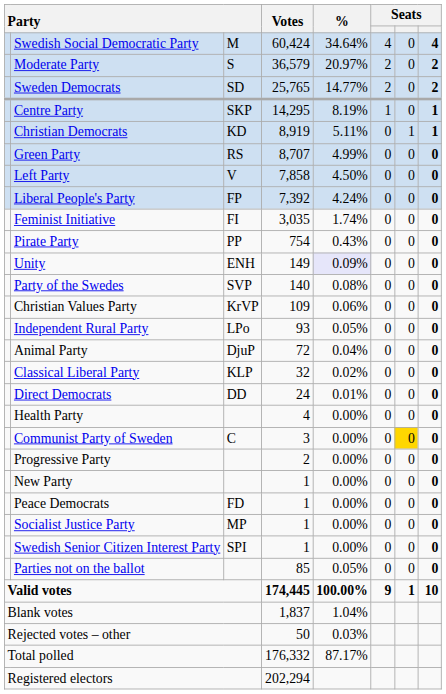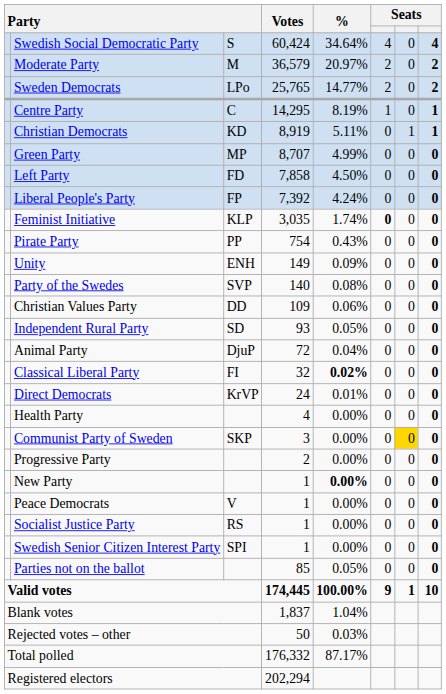(233, 43) M -> (230, 43) S
(230, 65) S -> (233, 65) M
(235, 87) SD -> (238, 87) LPo
(239, 110) SKP -> (231, 110) C
(235, 154) RS -> (237, 154) MP
(232, 176) V -> (235, 176) FD
(233, 219) FI -> (240, 219) KLP
(388, 219) normal -> (388, 219) bold
(350, 263) lavender background -> (350, 263) no background
(243, 307) KrVP -> (237, 307) DD
(238, 328) LPo -> (235, 328) SD
(240, 372) KLP -> (233, 372) FI
(350, 372) normal -> (349, 372) bold
(237, 394) DD -> (243, 394) KrVP
(231, 438) C -> (239, 438) SKP
(350, 481) normal -> (349, 481) bold
(235, 503) FD -> (232, 503) V
(237, 525) MP -> (235, 525) RS
